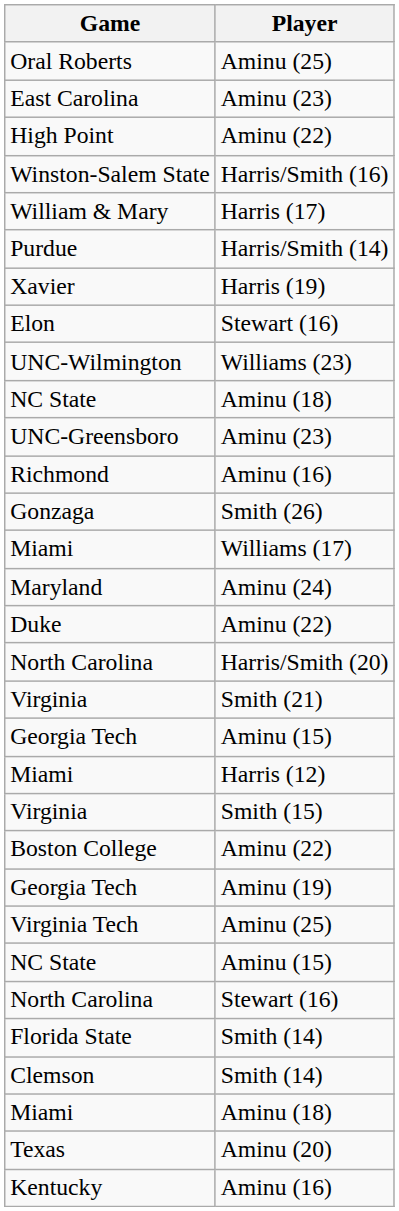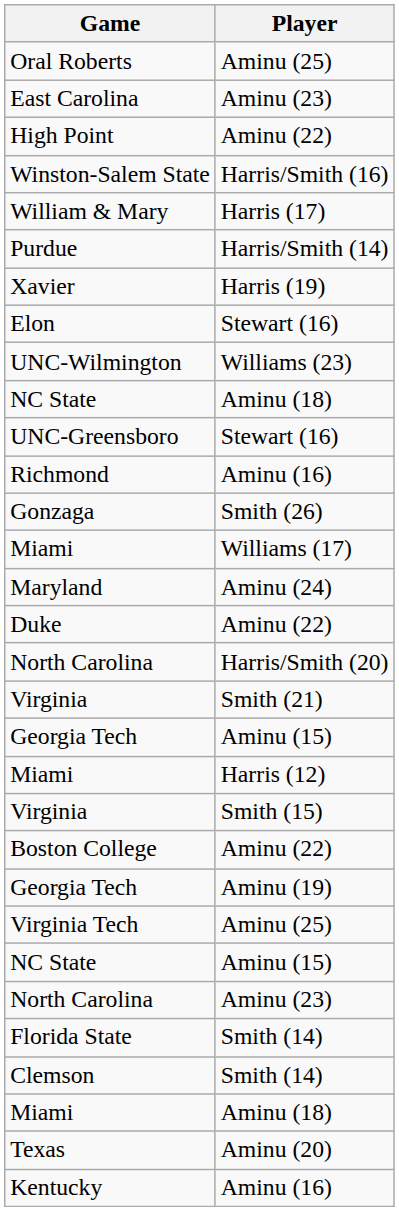(276, 436) Aminu (23) -> (280, 436) Stewart (16)
(280, 999) Stewart (16) -> (276, 999) Aminu (23)
